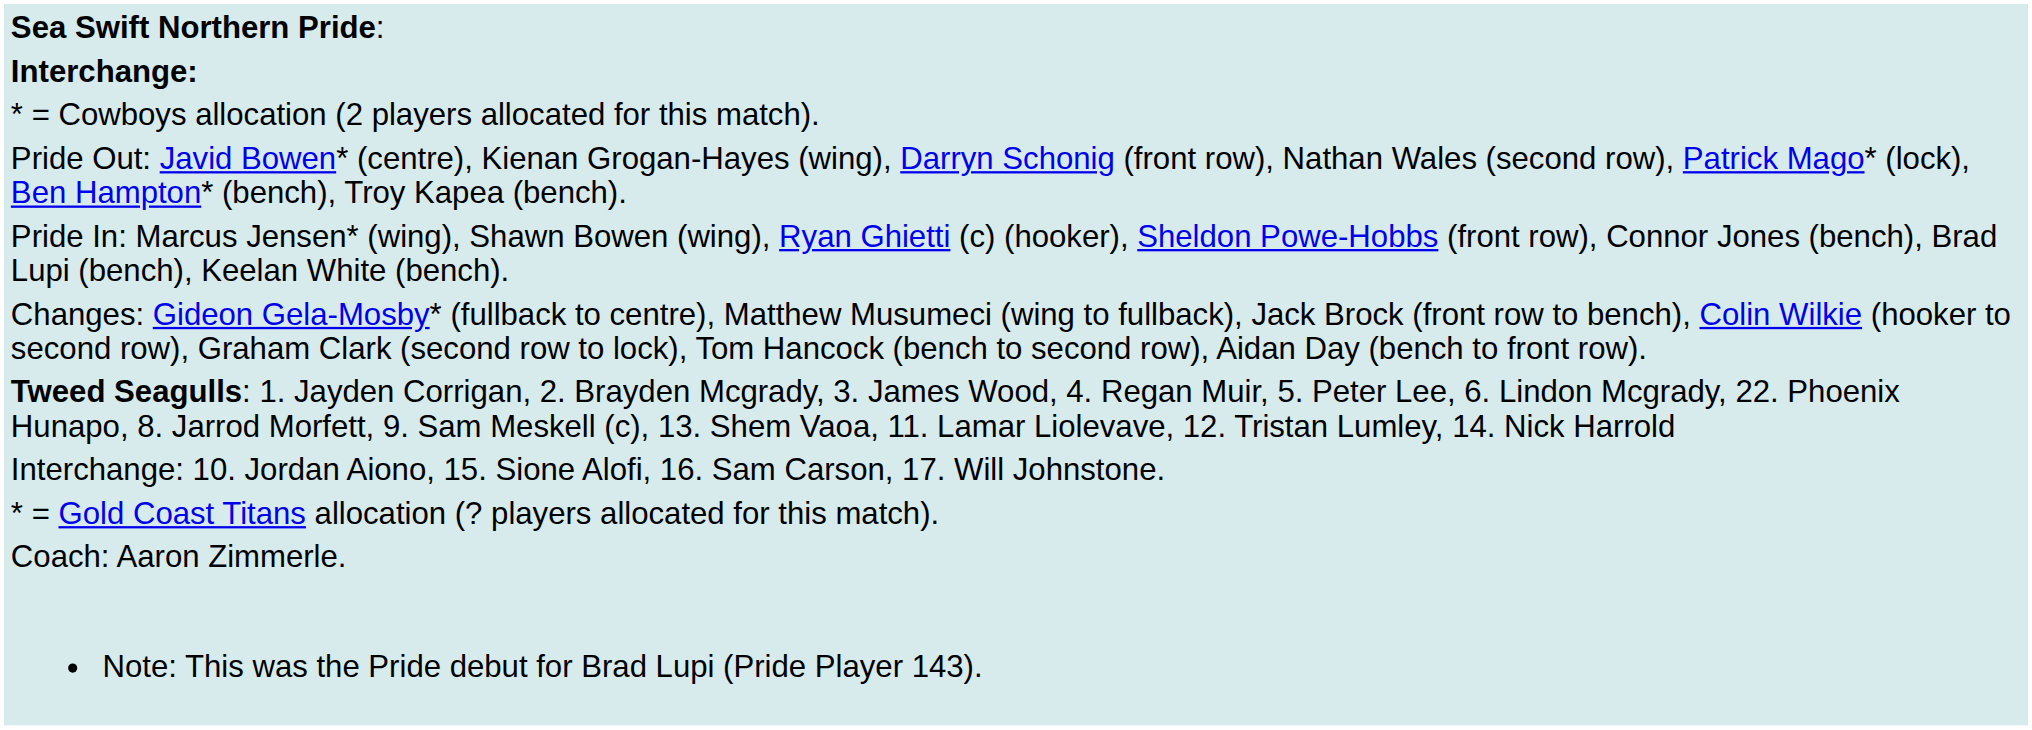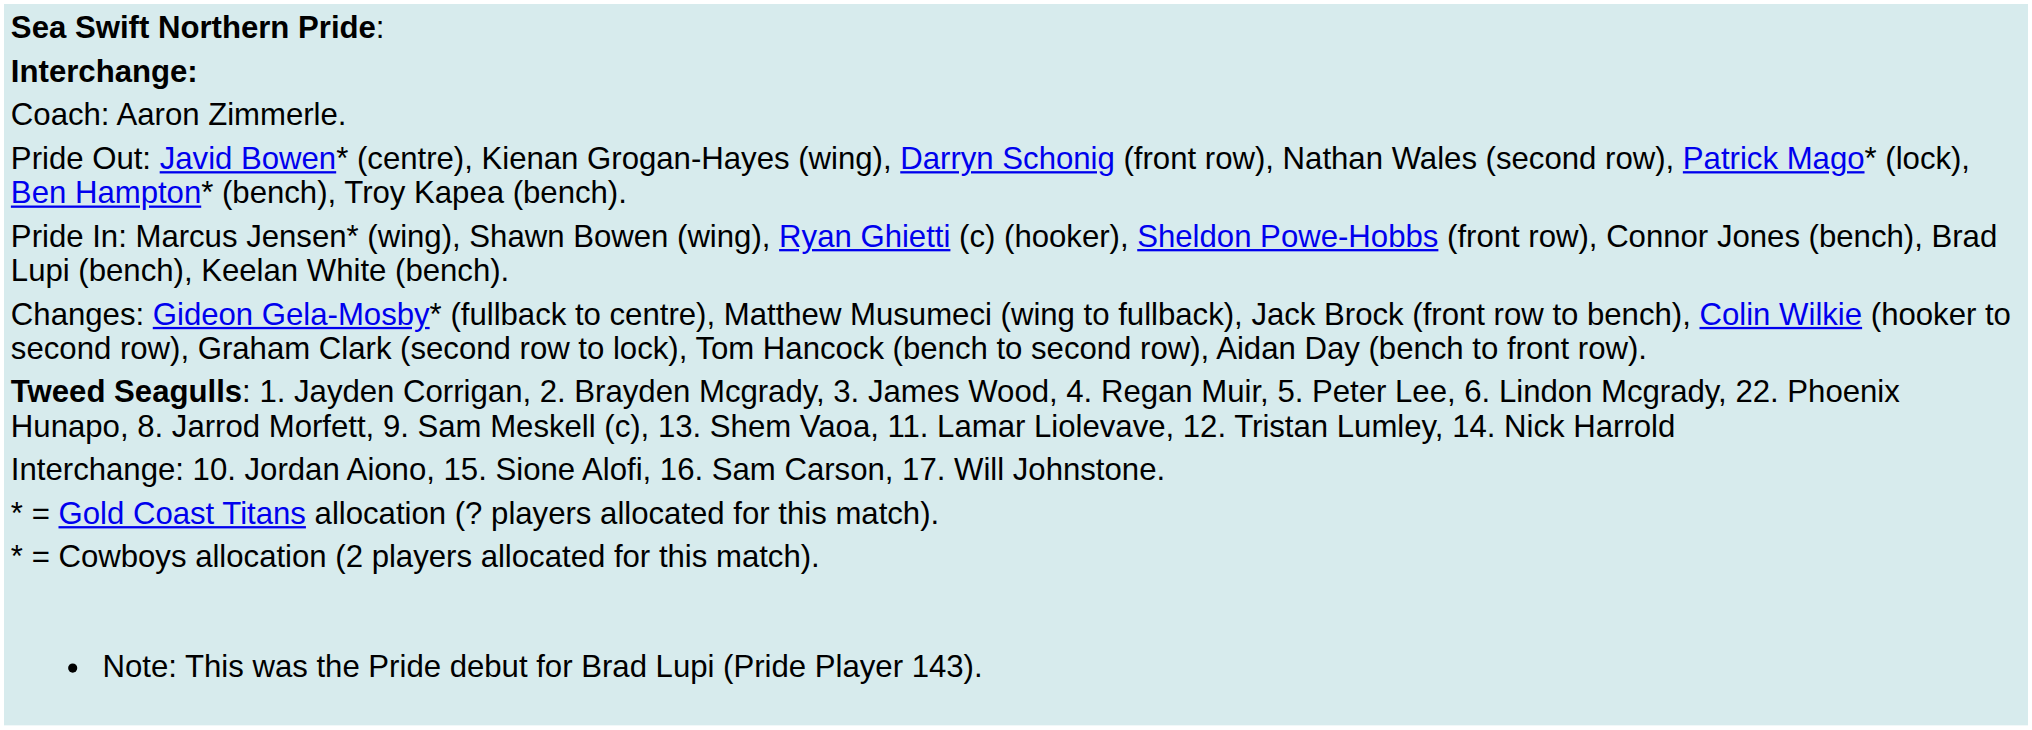(415, 115) * = Cowboys allocation (2 players allocated for this match). -> (179, 115) Coach: Aaron Zimmerle.
(179, 557) Coach: Aaron Zimmerle. -> (415, 557) * = Cowboys allocation (2 players allocated for this match).
